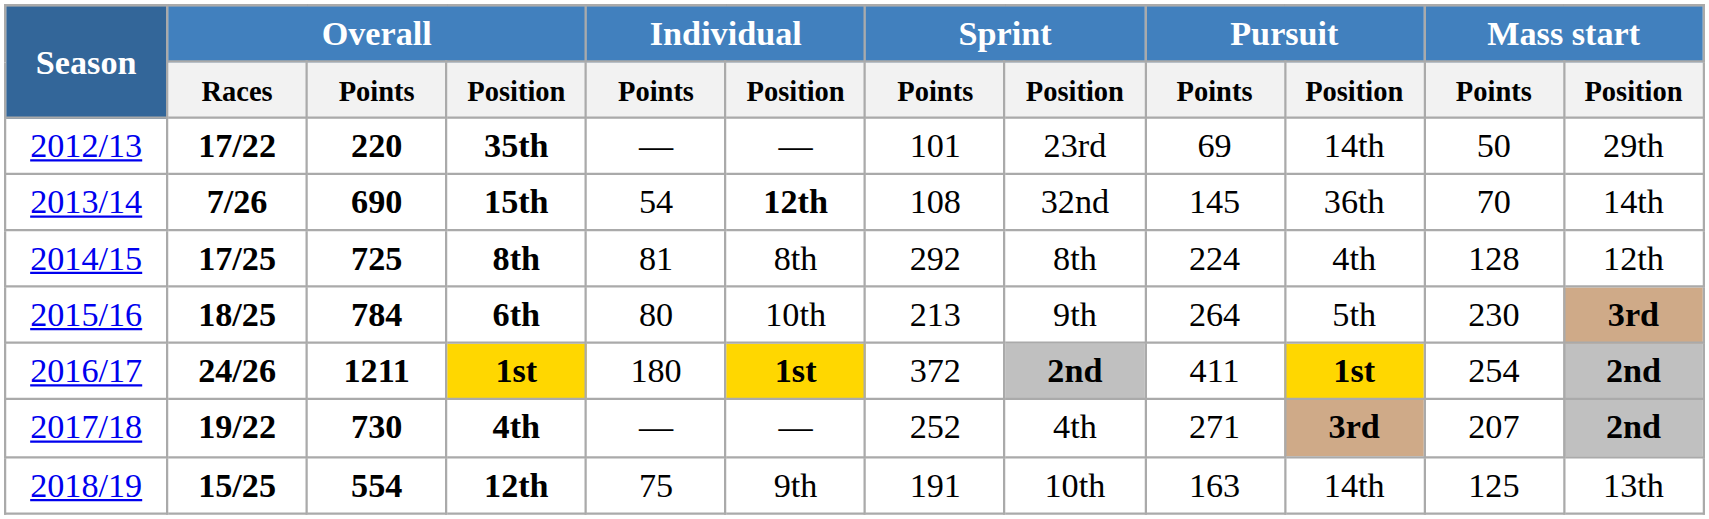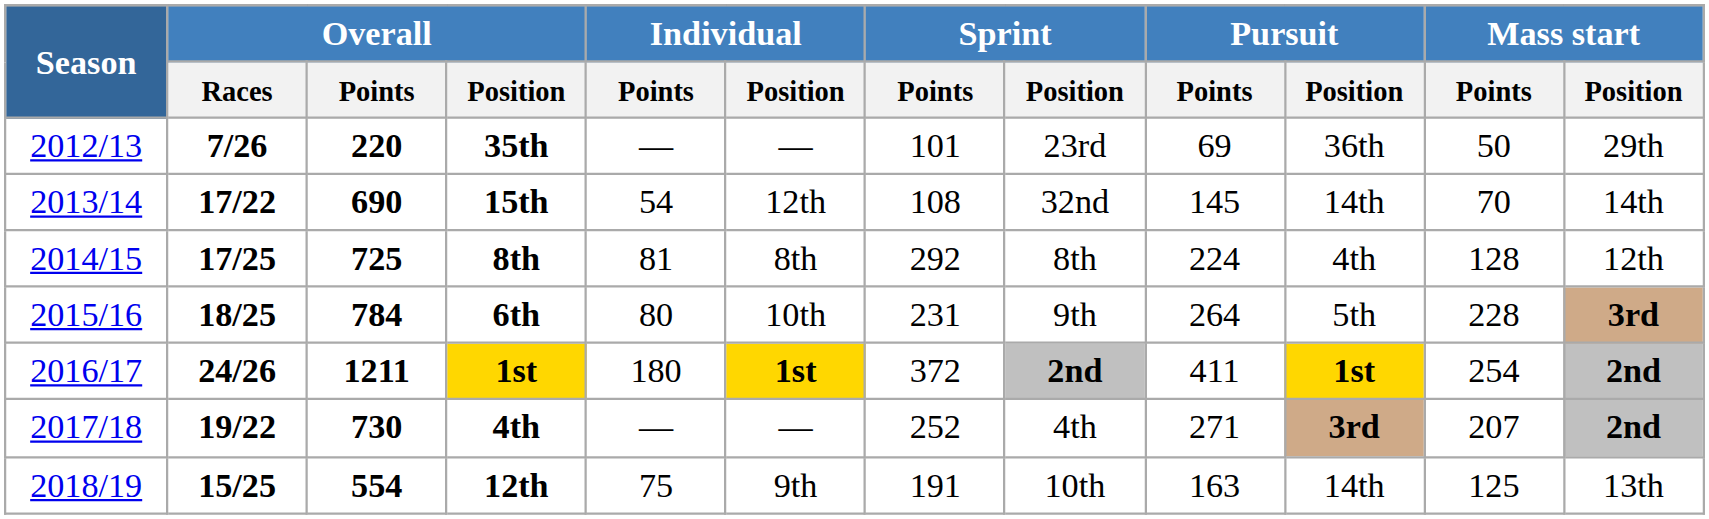(237, 145) 17/22 -> (237, 145) 7/26
(1354, 145) 14th -> (1354, 145) 36th
(237, 202) 7/26 -> (237, 202) 17/22
(796, 202) bold -> (796, 202) normal
(1354, 202) 36th -> (1354, 202) 14th
(935, 314) 213 -> (935, 314) 231
(1494, 314) 230 -> (1494, 314) 228
